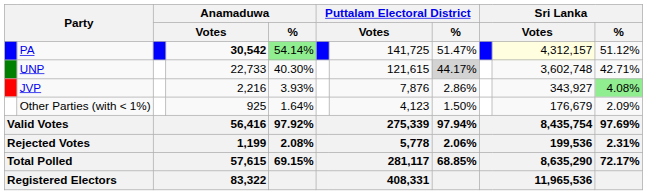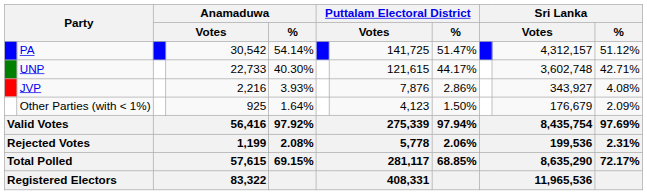(248, 50) bold -> (248, 50) normal
(294, 50) lightgreen background -> (294, 50) no background
(566, 50) lightyellow background -> (566, 50) no background
(457, 69) lightgrey background -> (457, 69) no background
(623, 87) lightgreen background -> (623, 87) no background
